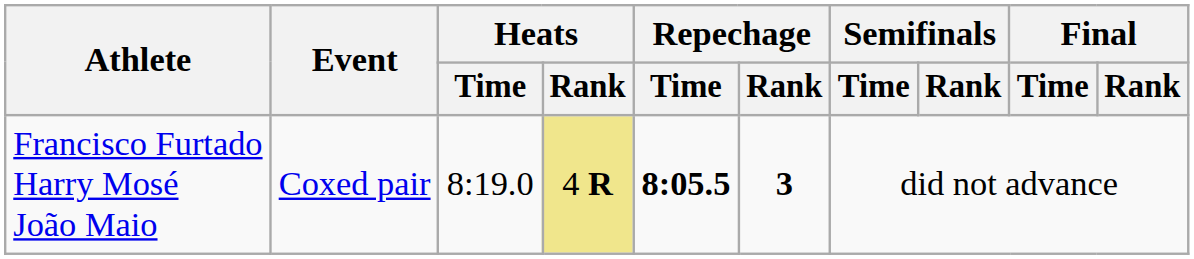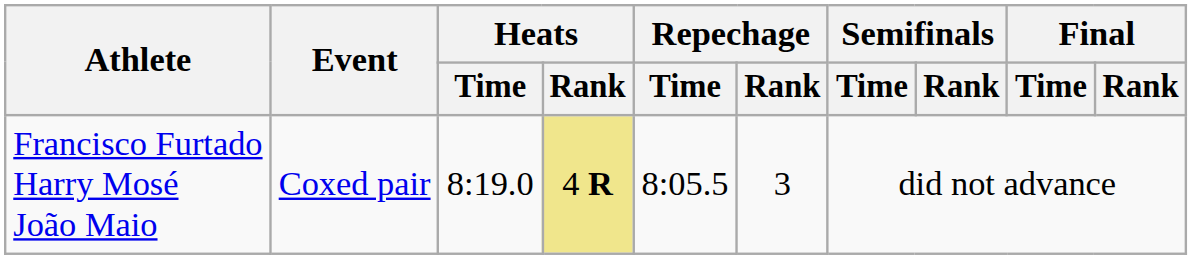(686, 184) bold -> (685, 184) normal
(784, 184) bold -> (782, 184) normal
